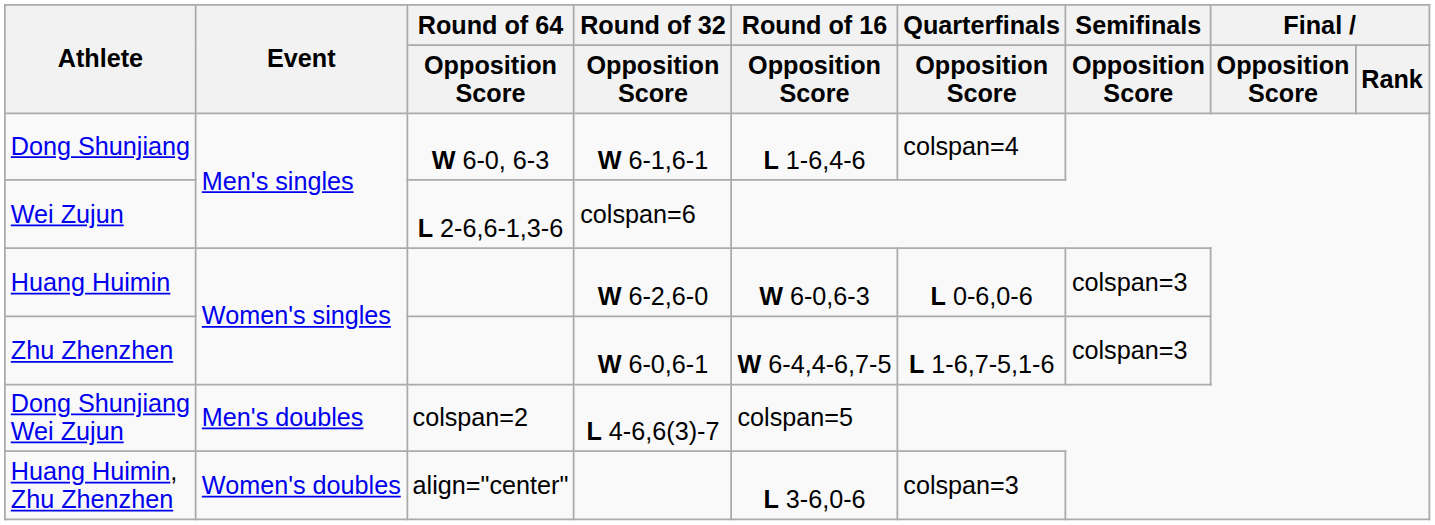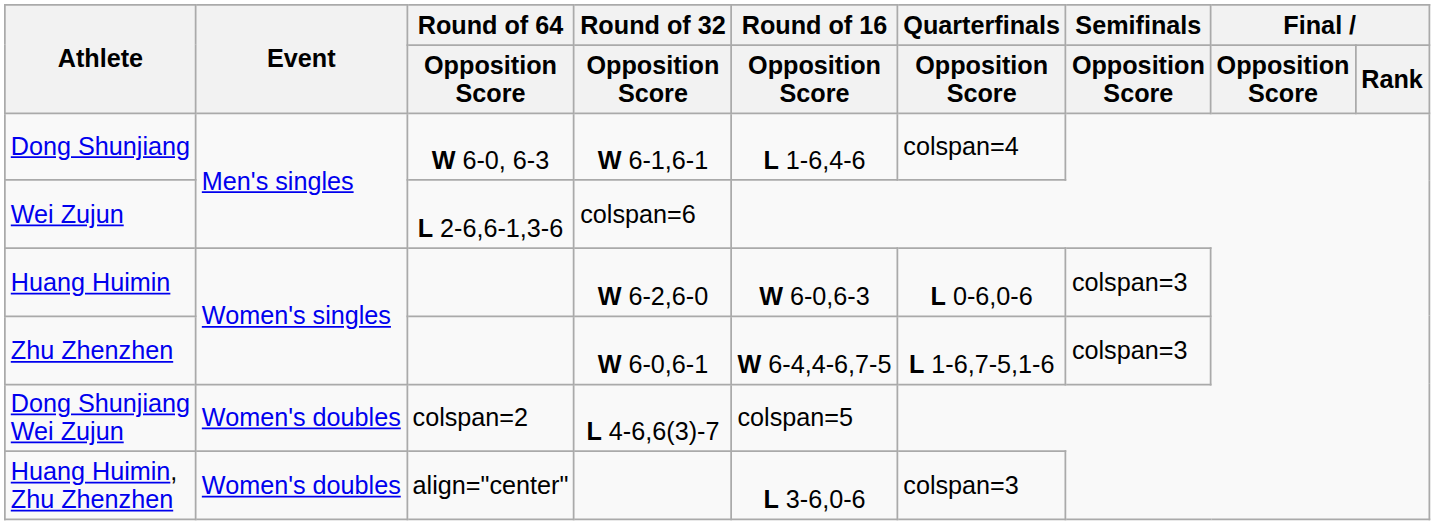(283, 418) Men's doubles -> (301, 418) Women's doubles
